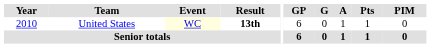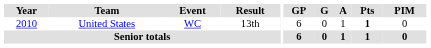(192, 23) lightyellow background -> (192, 23) no background
(250, 23) bold -> (250, 23) normal
(367, 23) normal -> (367, 23) bold
